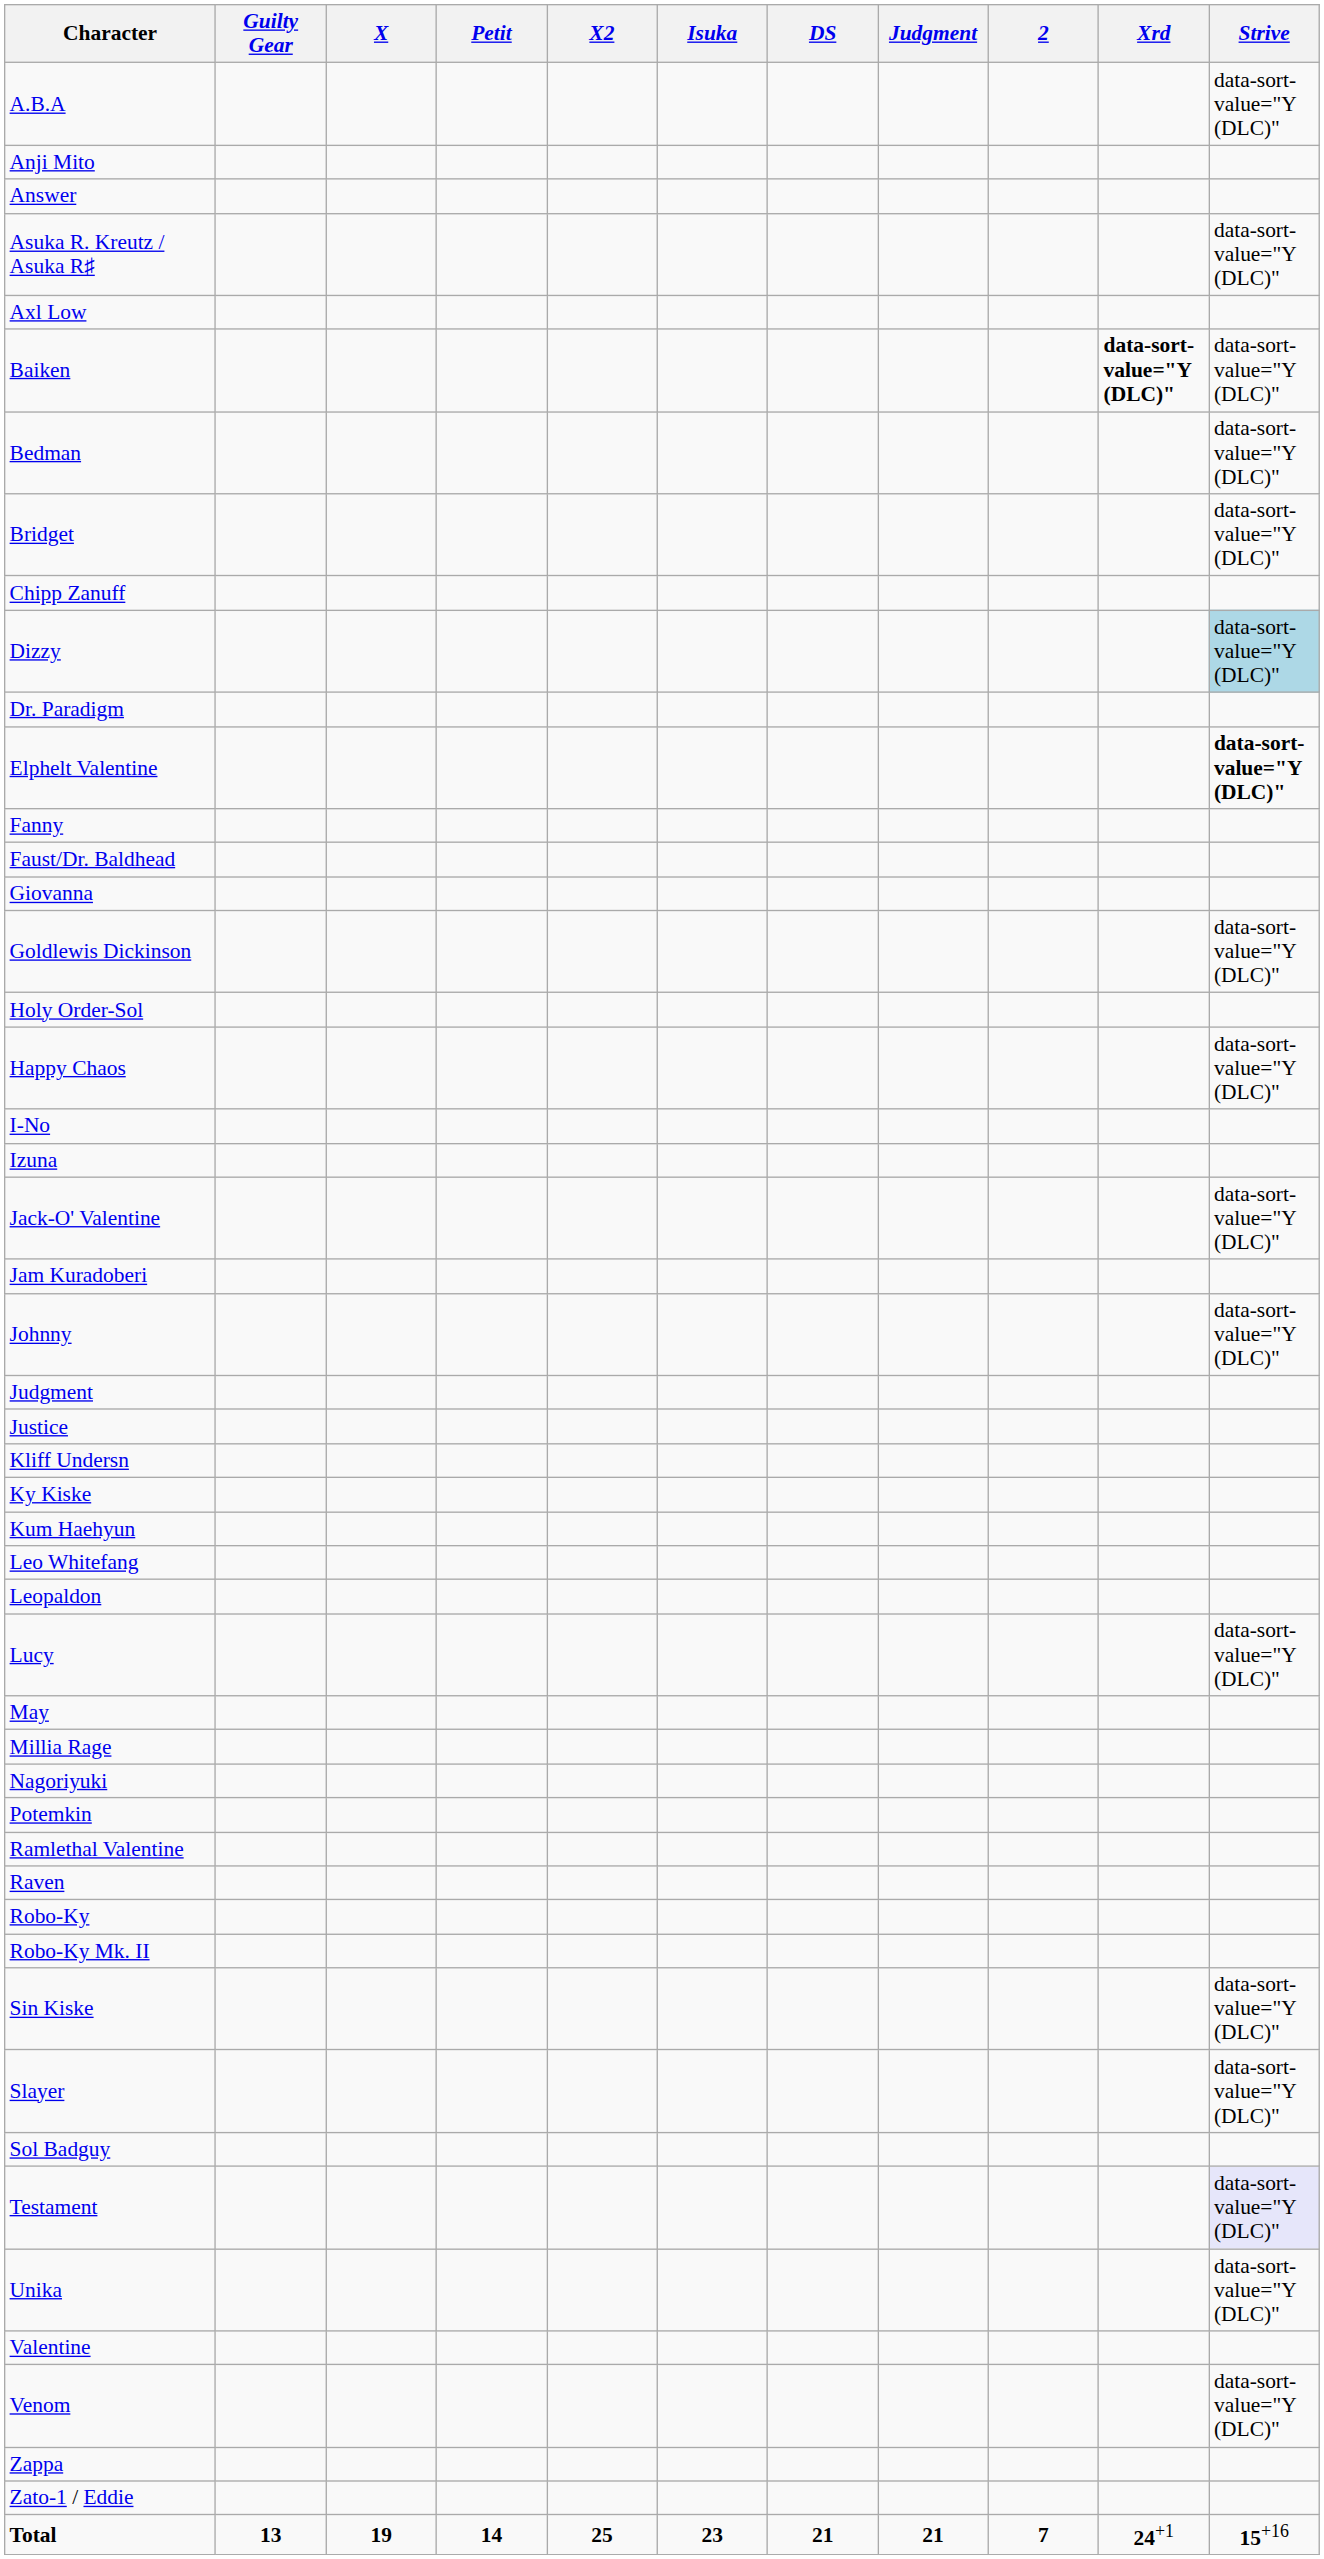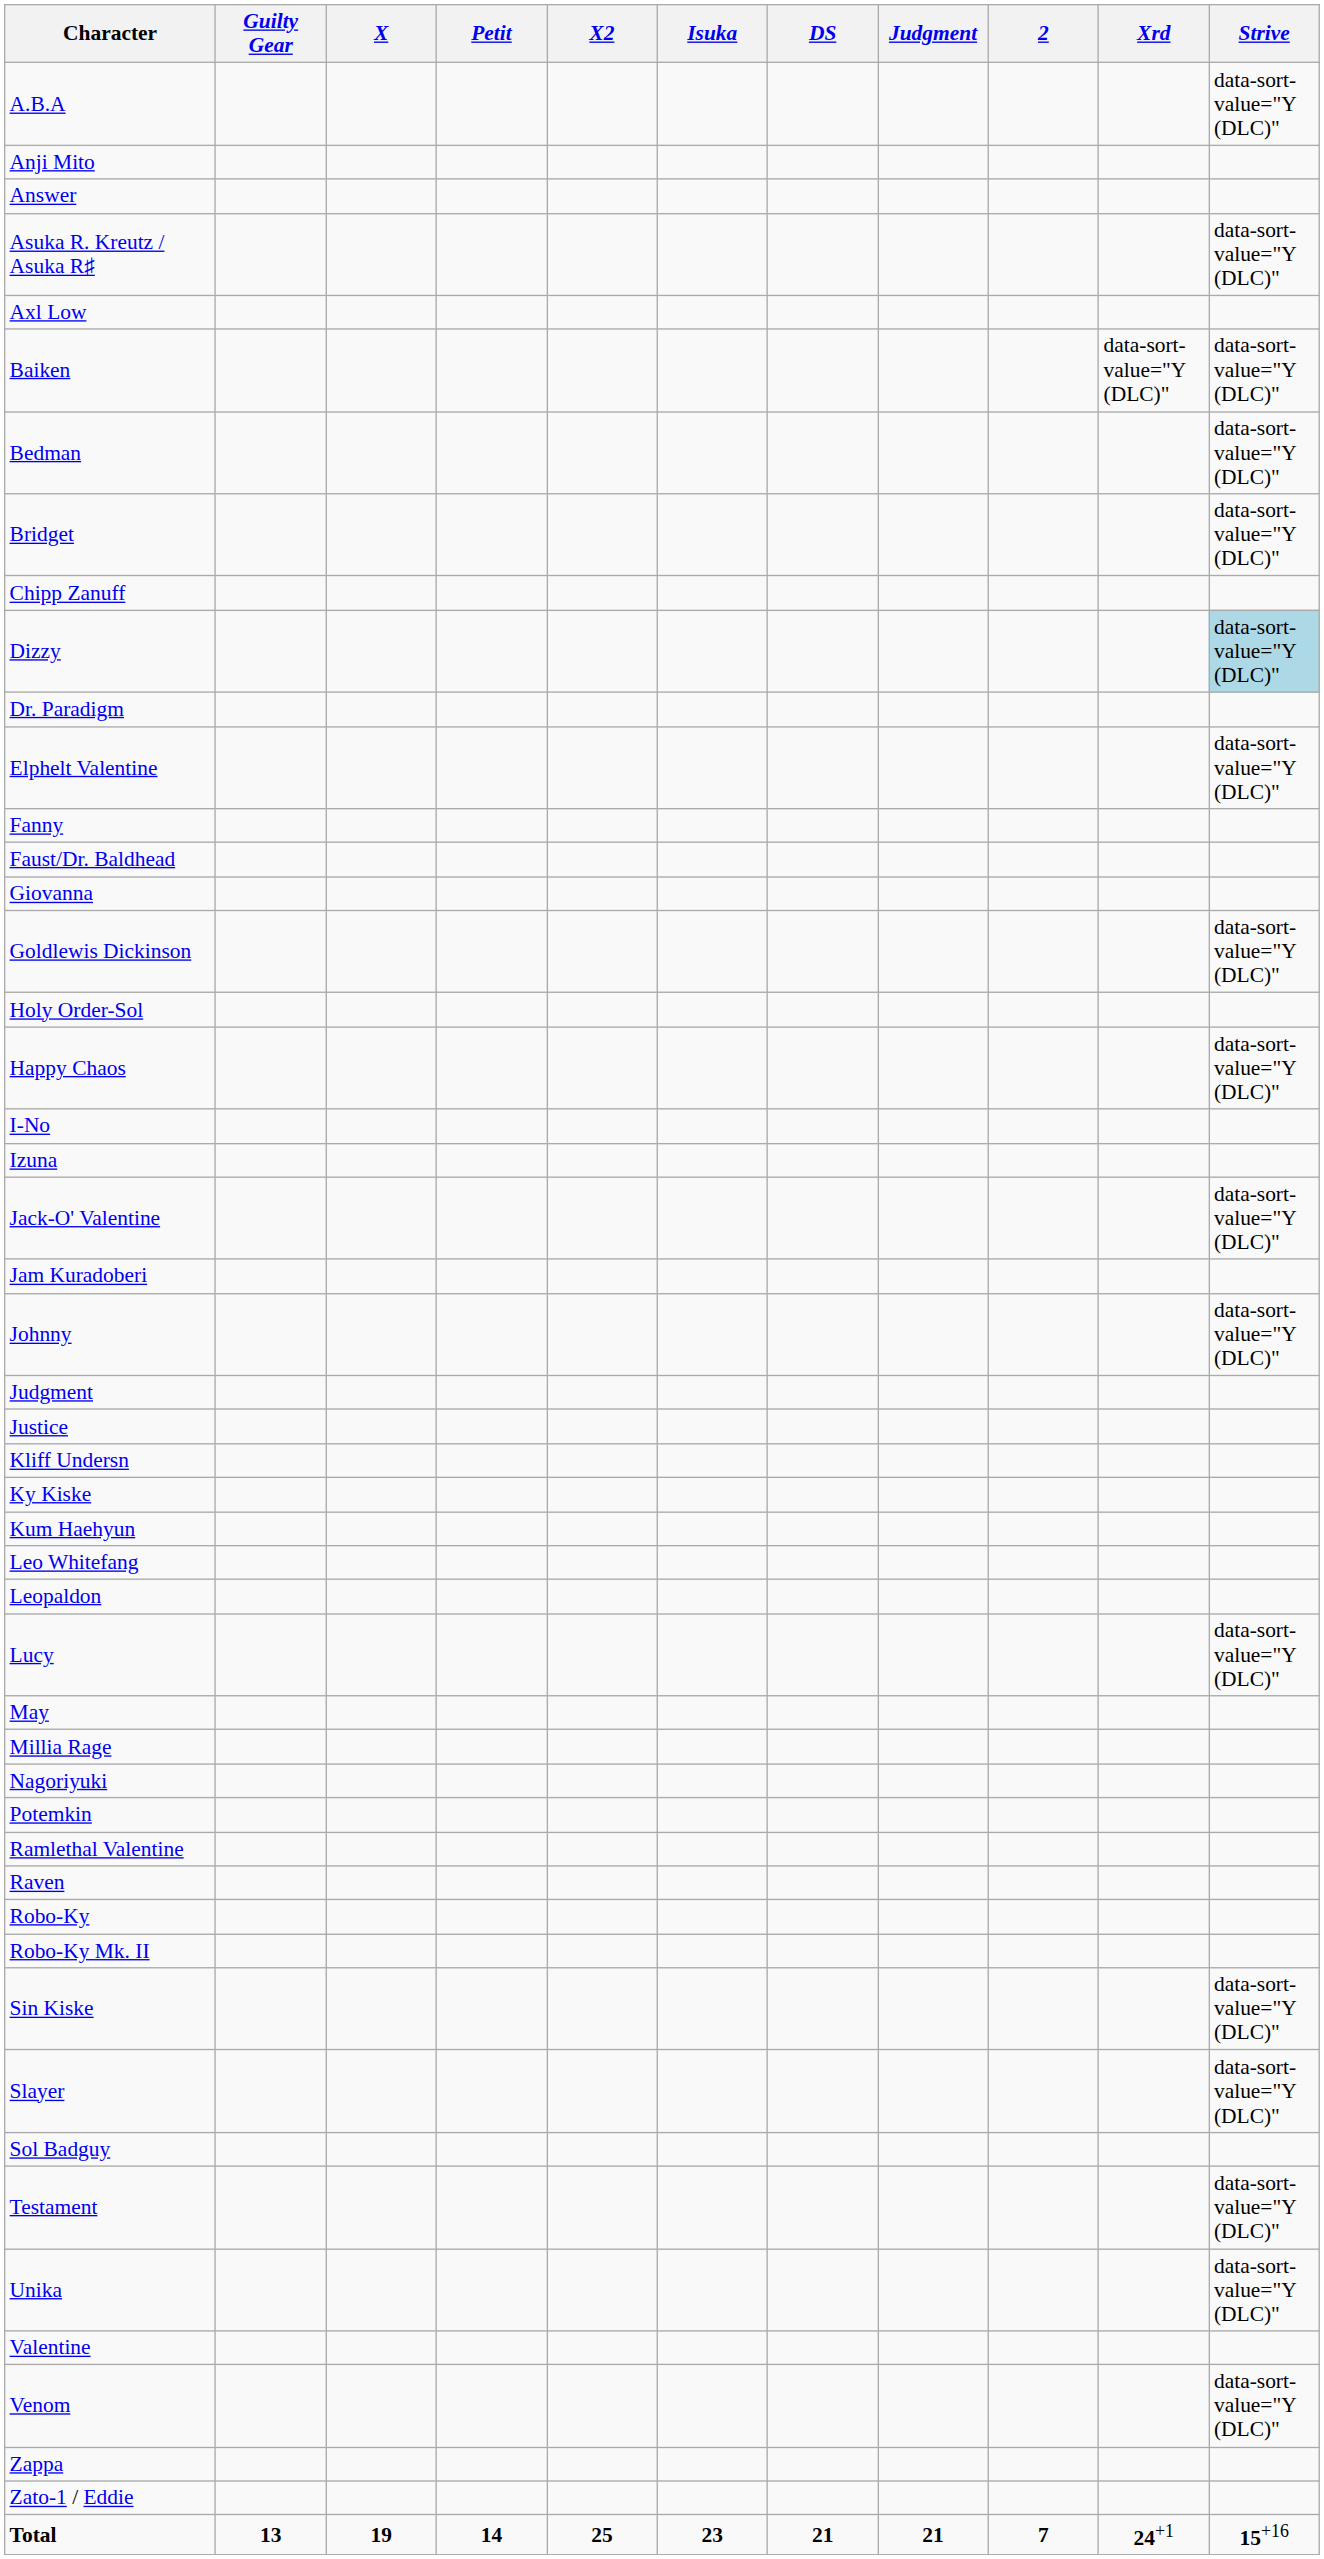(1149, 370) bold -> (1145, 370) normal
(1259, 767) bold -> (1255, 767) normal
(1255, 2207) lavender background -> (1255, 2207) no background
